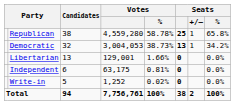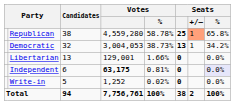(192, 35) no background -> (192, 35) lightsalmon background
(116, 70) normal -> (116, 70) bold
(215, 70) no background -> (215, 70) lavender background
